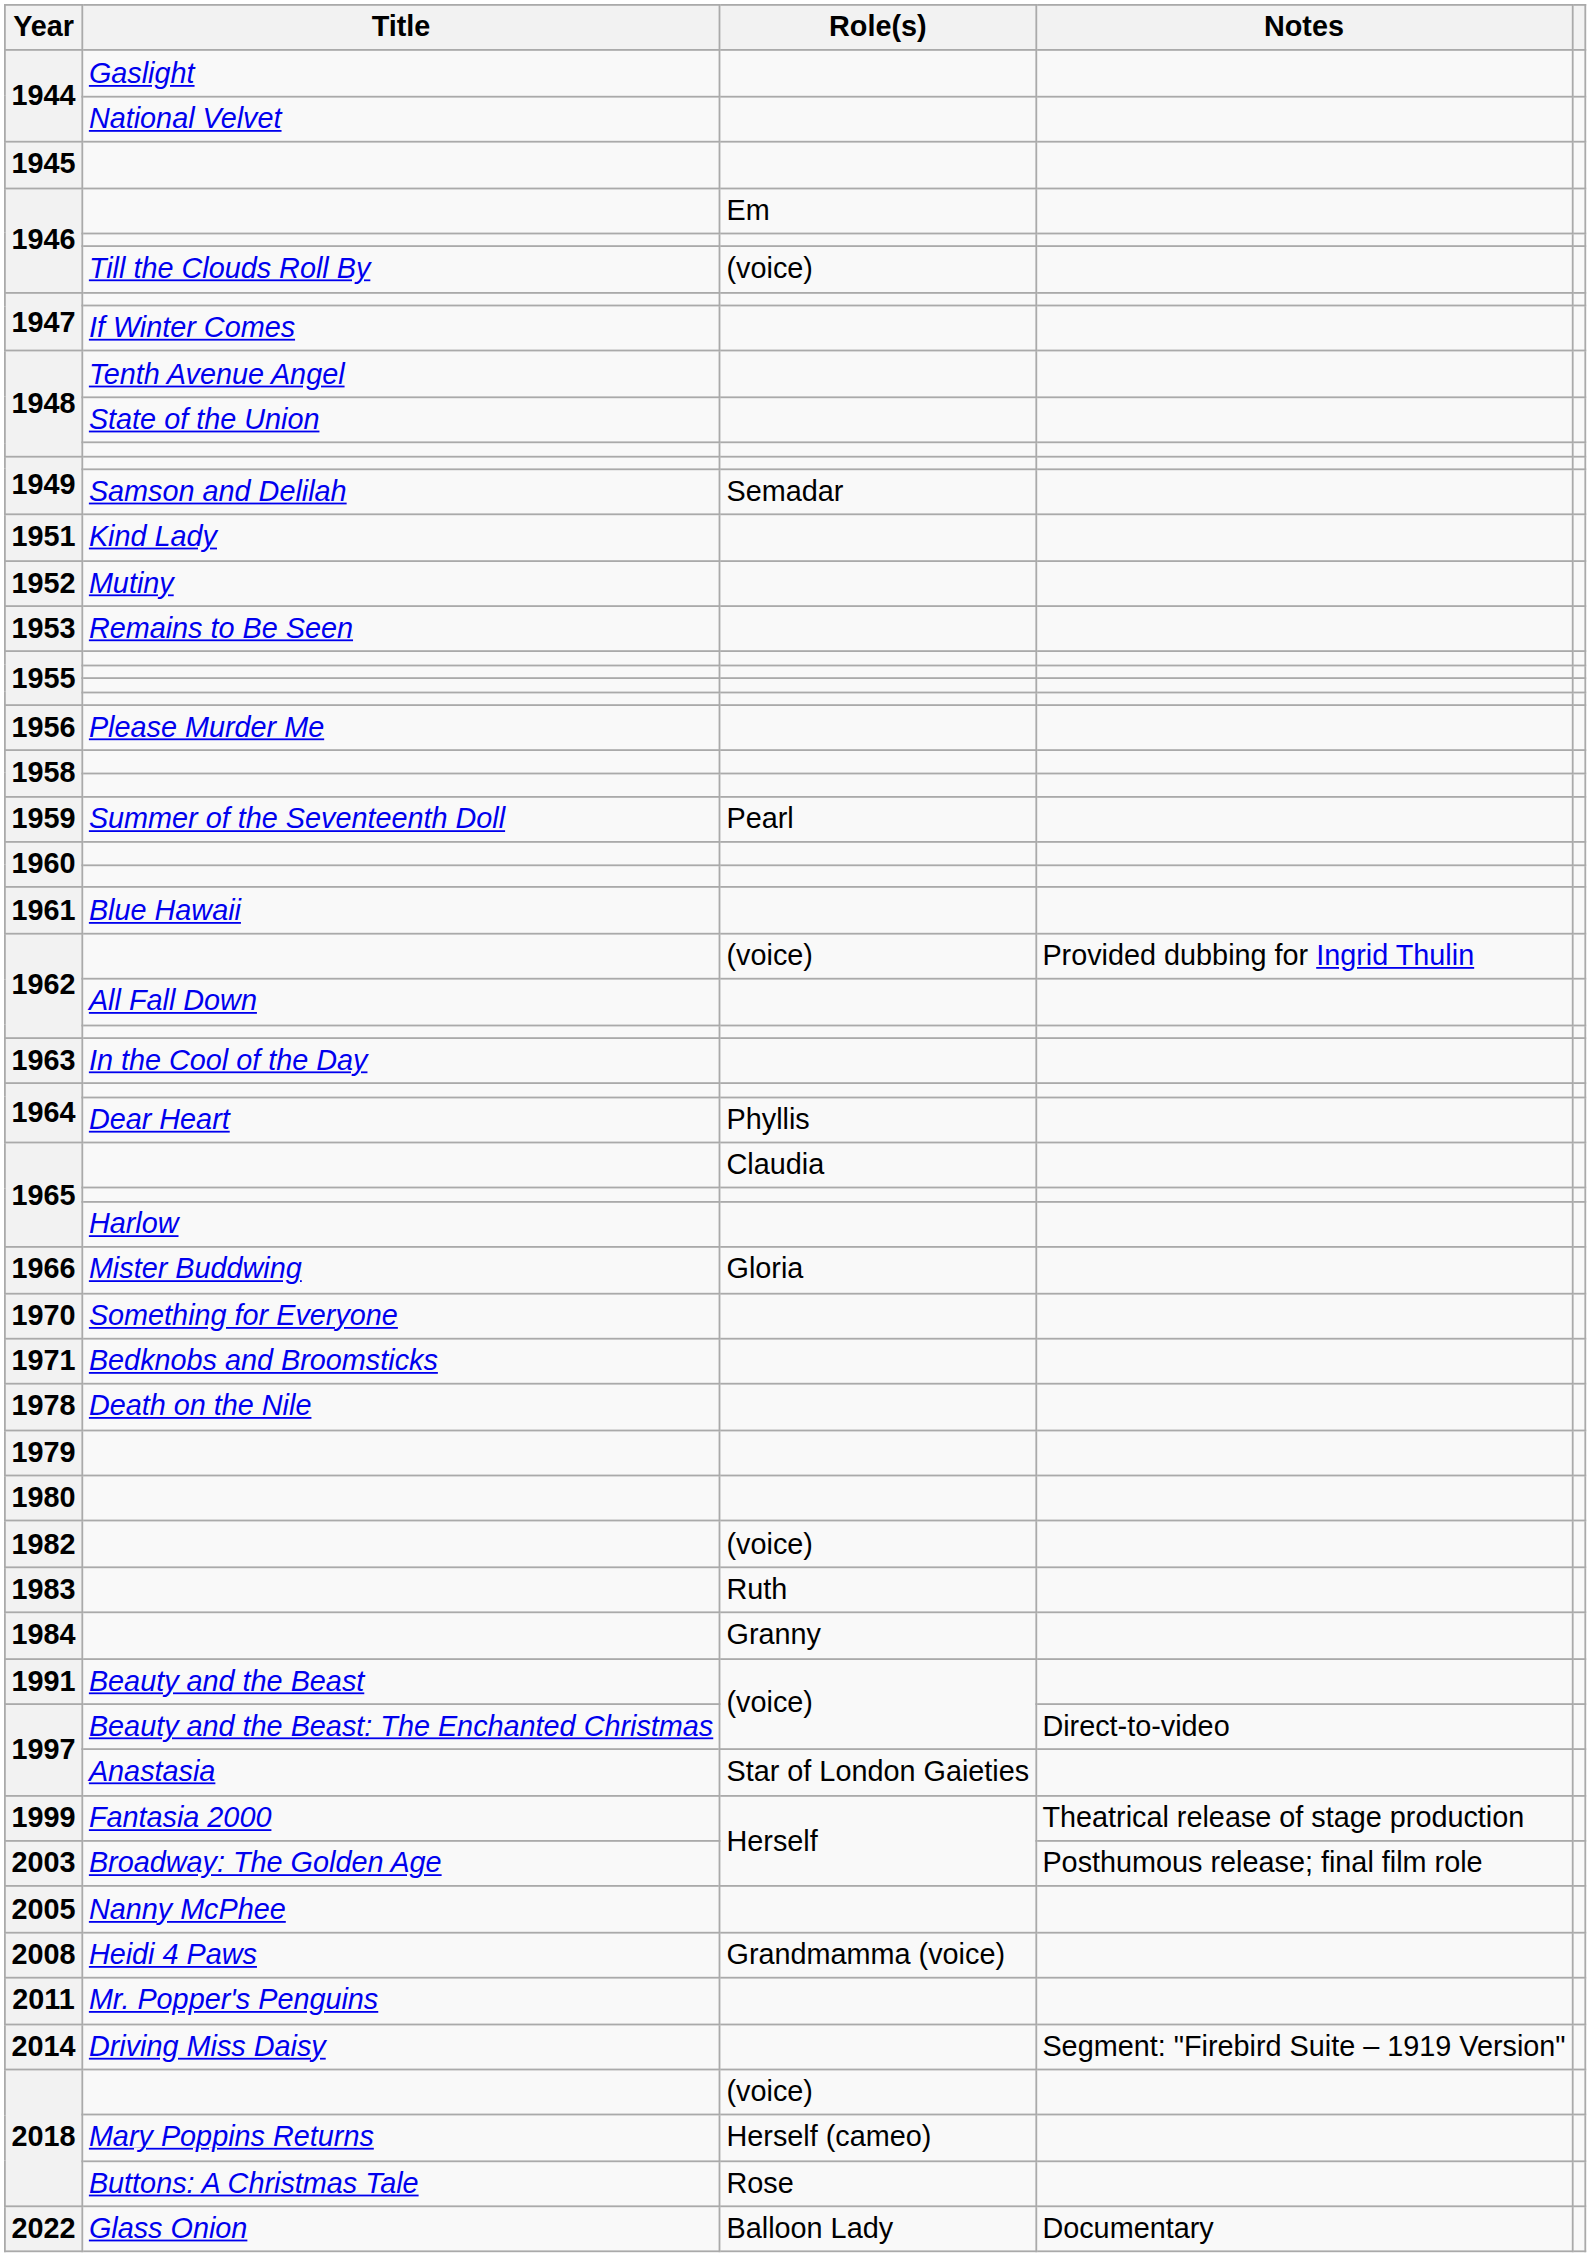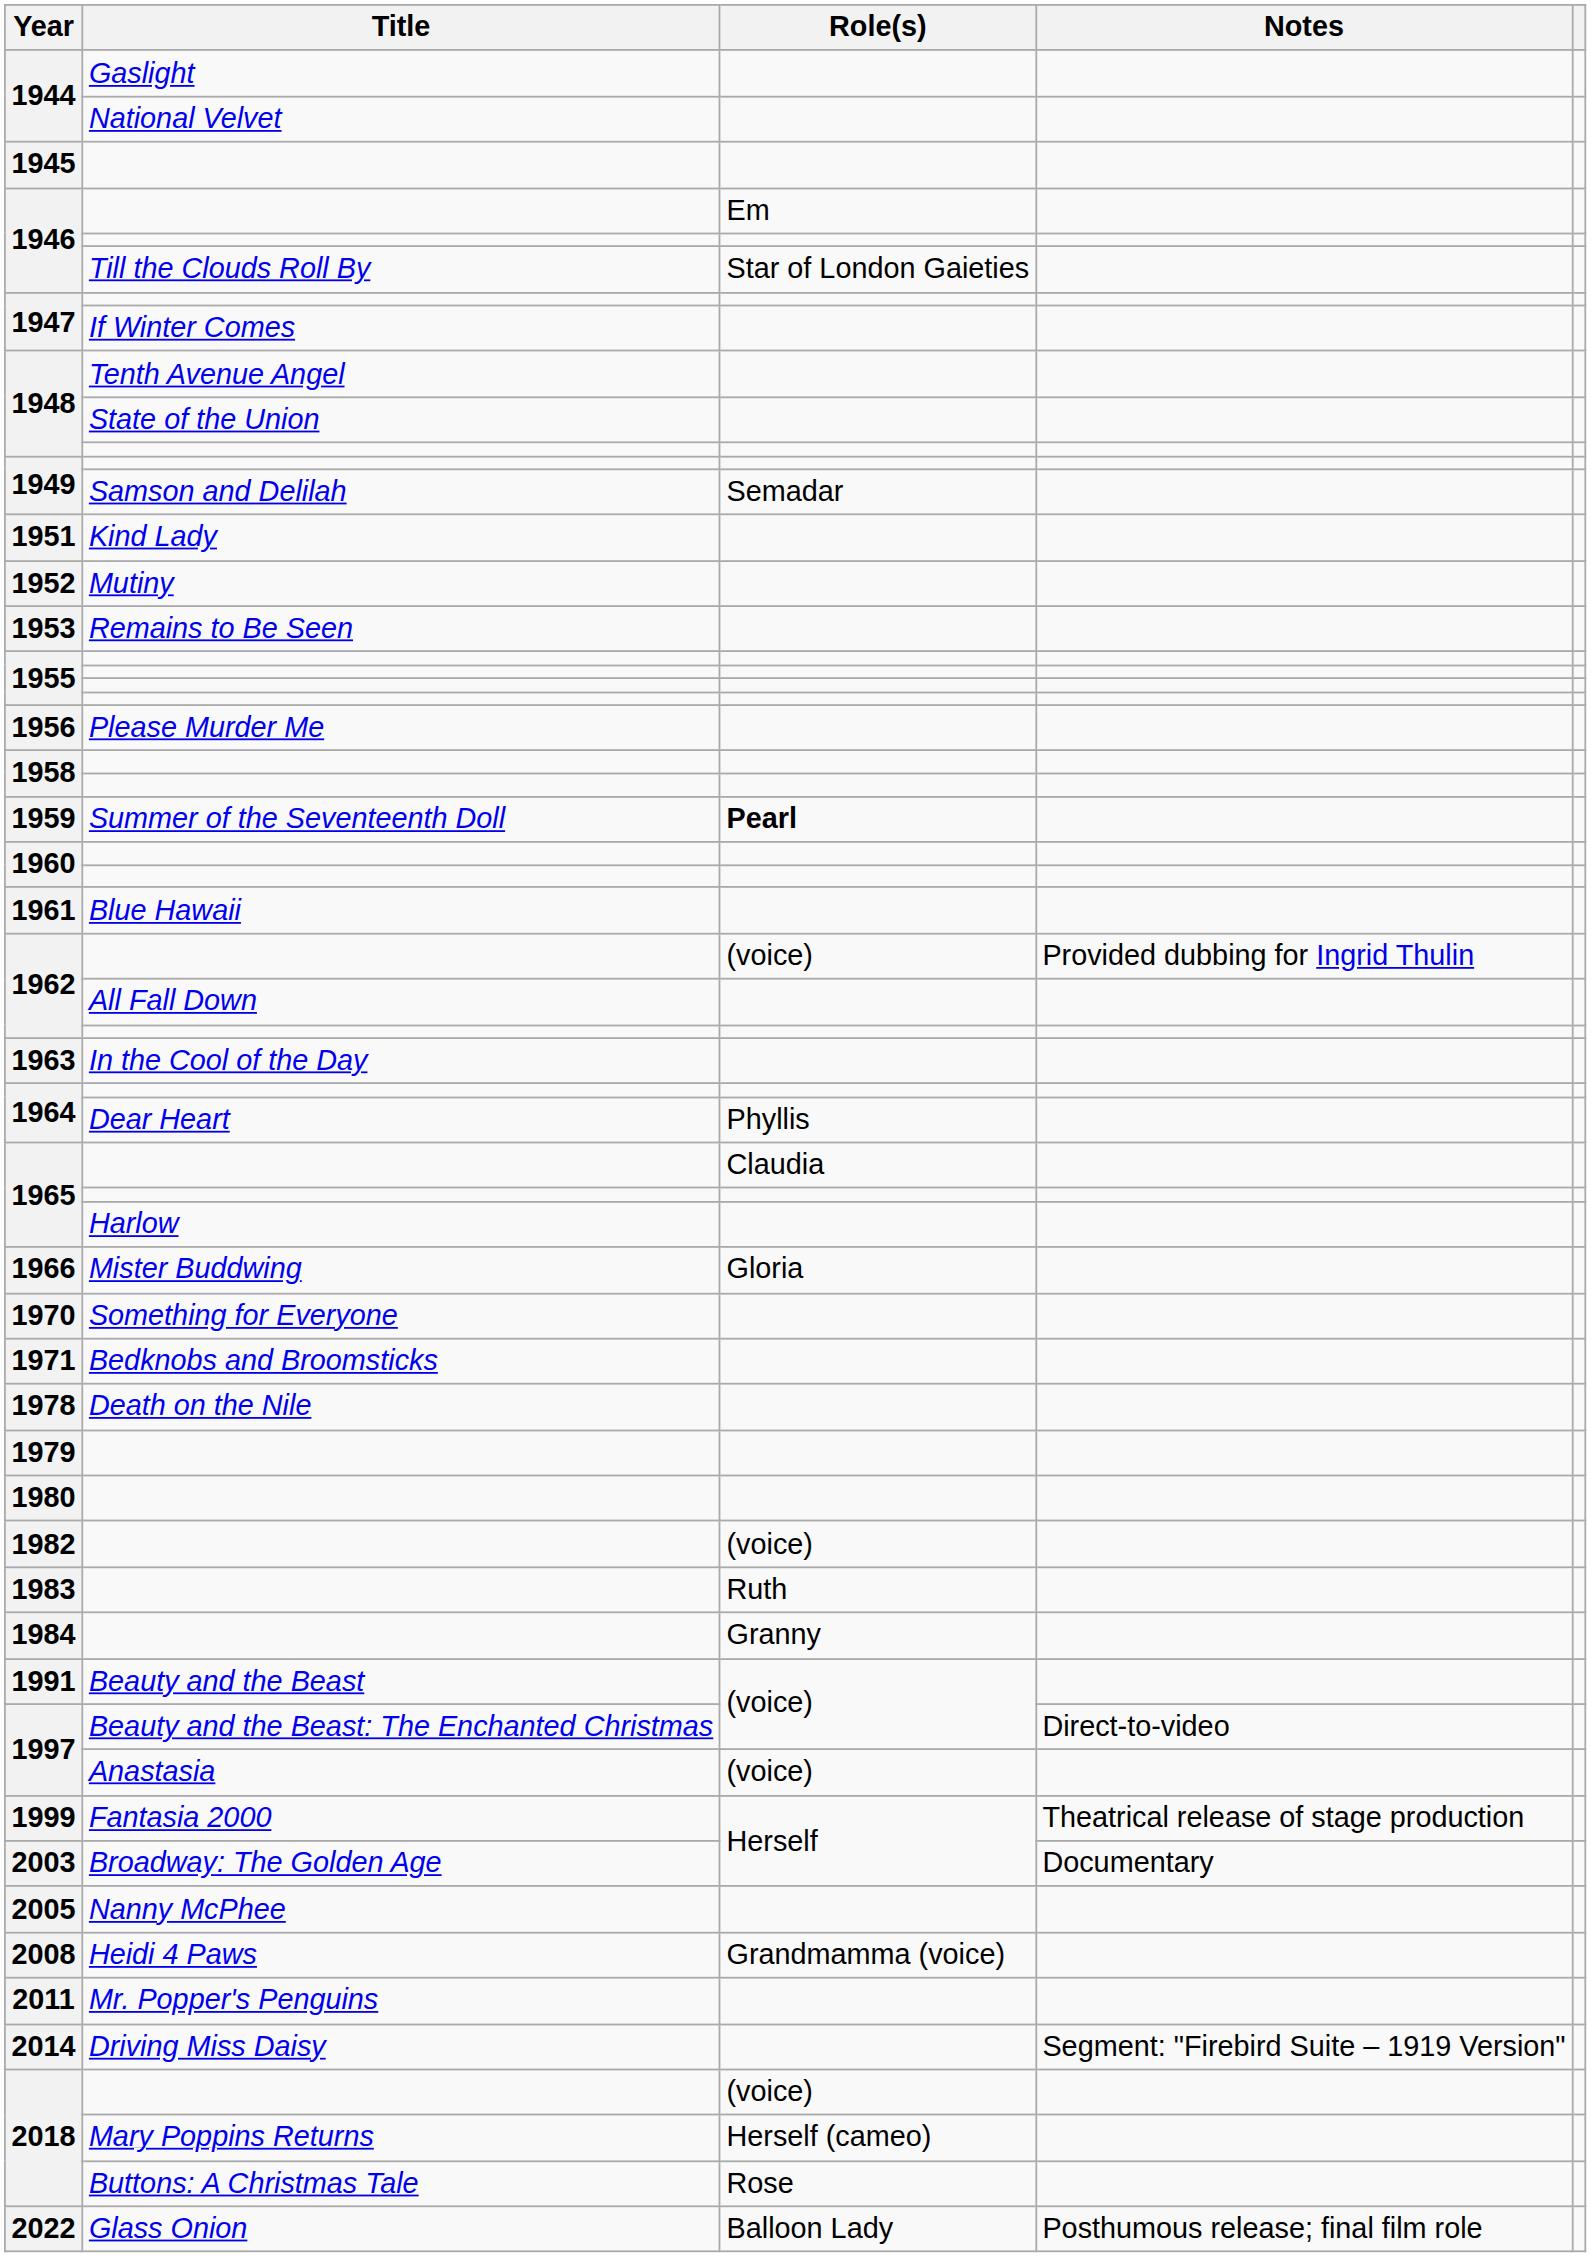(770, 268) (voice) -> (878, 268) Star of London Gaieties
(760, 818) normal -> (762, 818) bold
(878, 1771) Star of London Gaieties -> (770, 1771) (voice)
(1263, 1863) Posthumous release; final film role -> (1128, 1863) Documentary
(1128, 2228) Documentary -> (1263, 2228) Posthumous release; final film role
